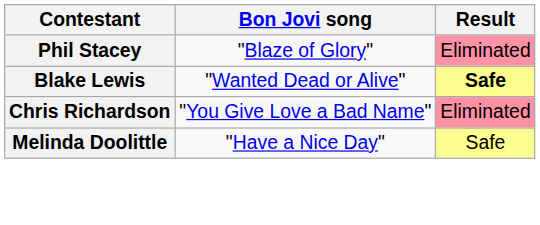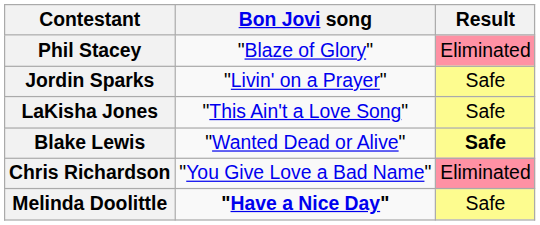+ row: (90, 81)
+ row: (90, 111)
(305, 142) normal -> (305, 204) bold
